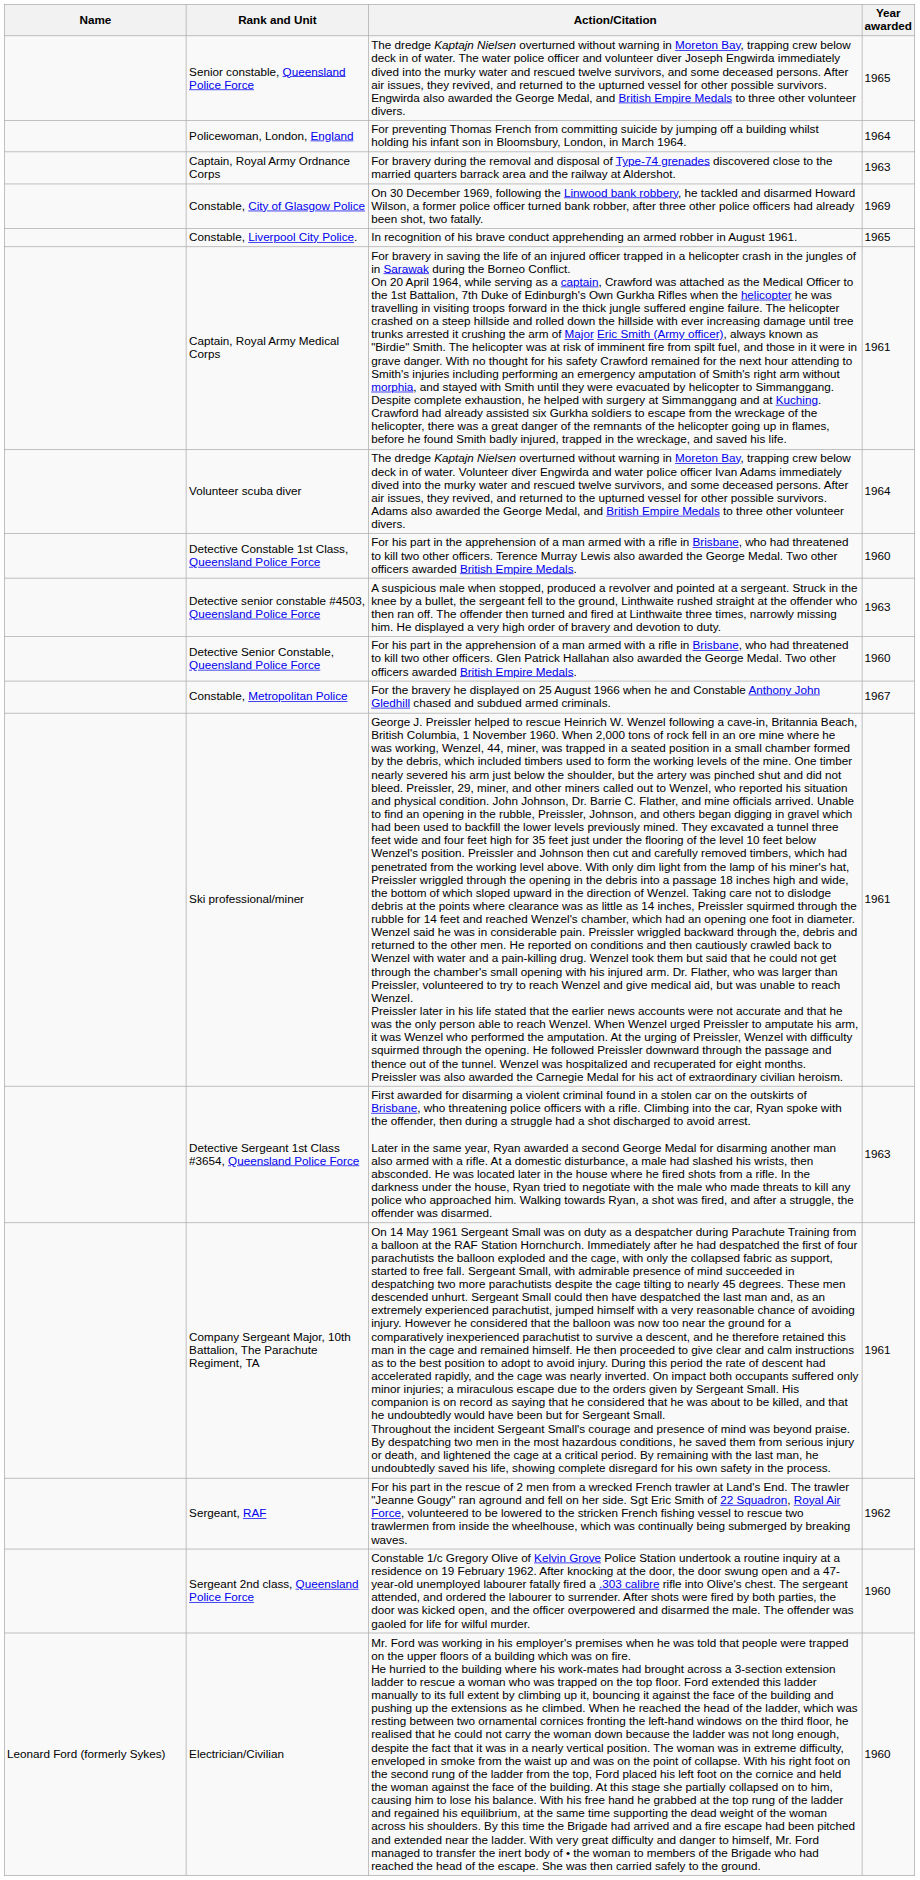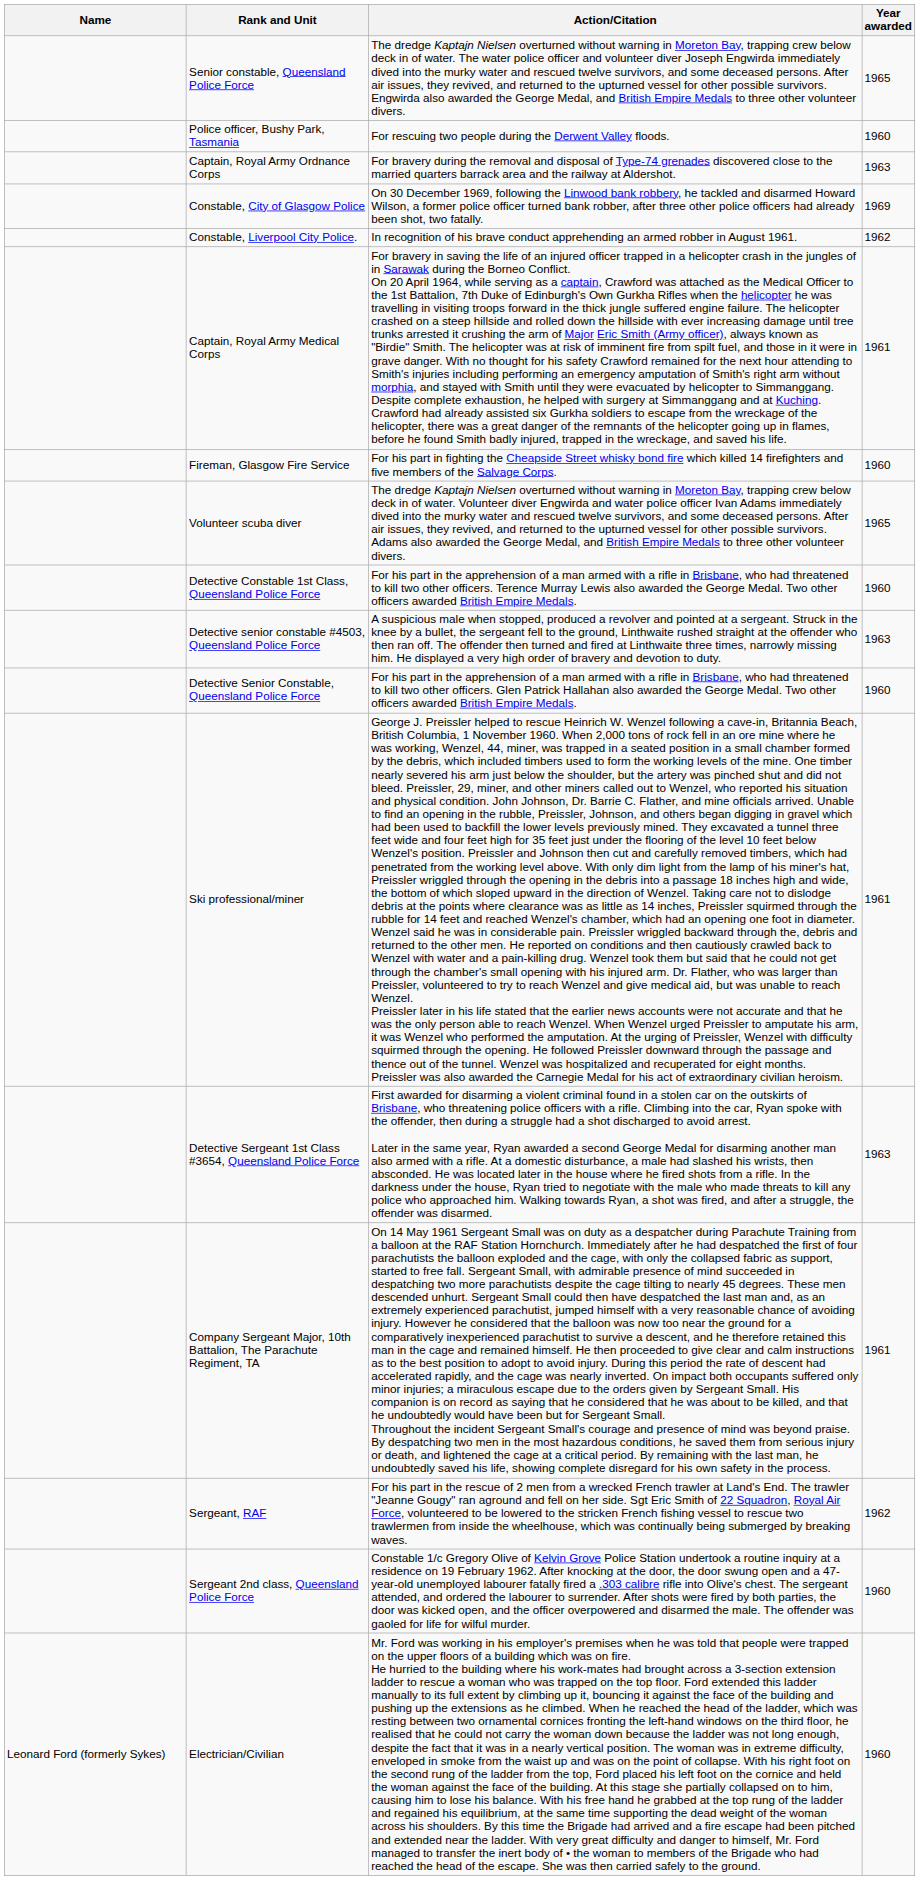+ row: (257, 136)
- row: (271, 136)
(878, 237) 1965 -> (878, 237) 1962
+ row: (269, 465)
(878, 491) 1964 -> (878, 523) 1965
- row: (268, 697)
